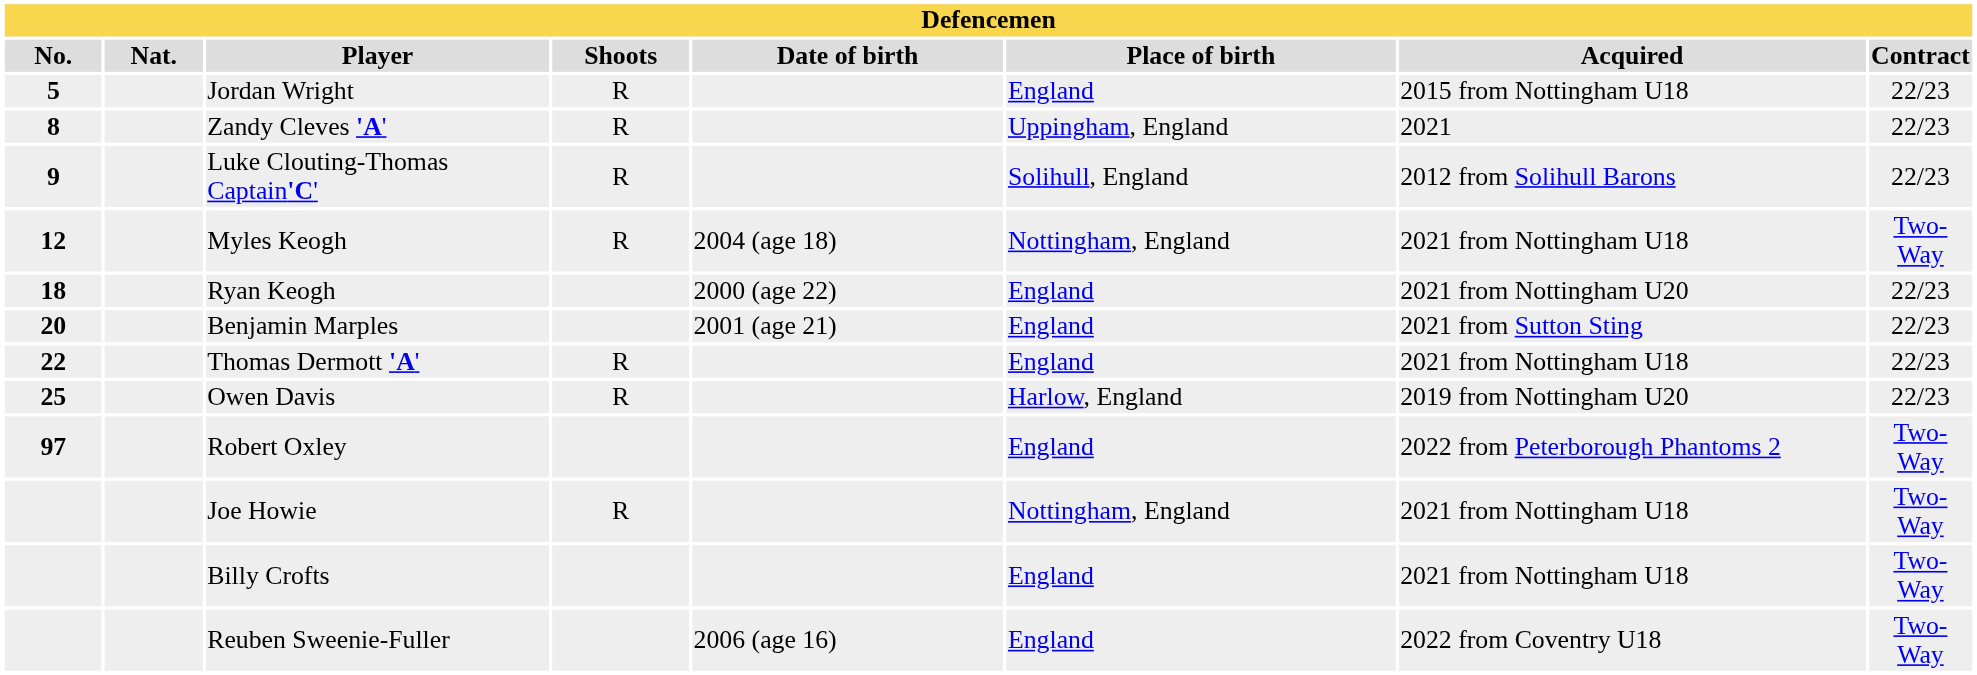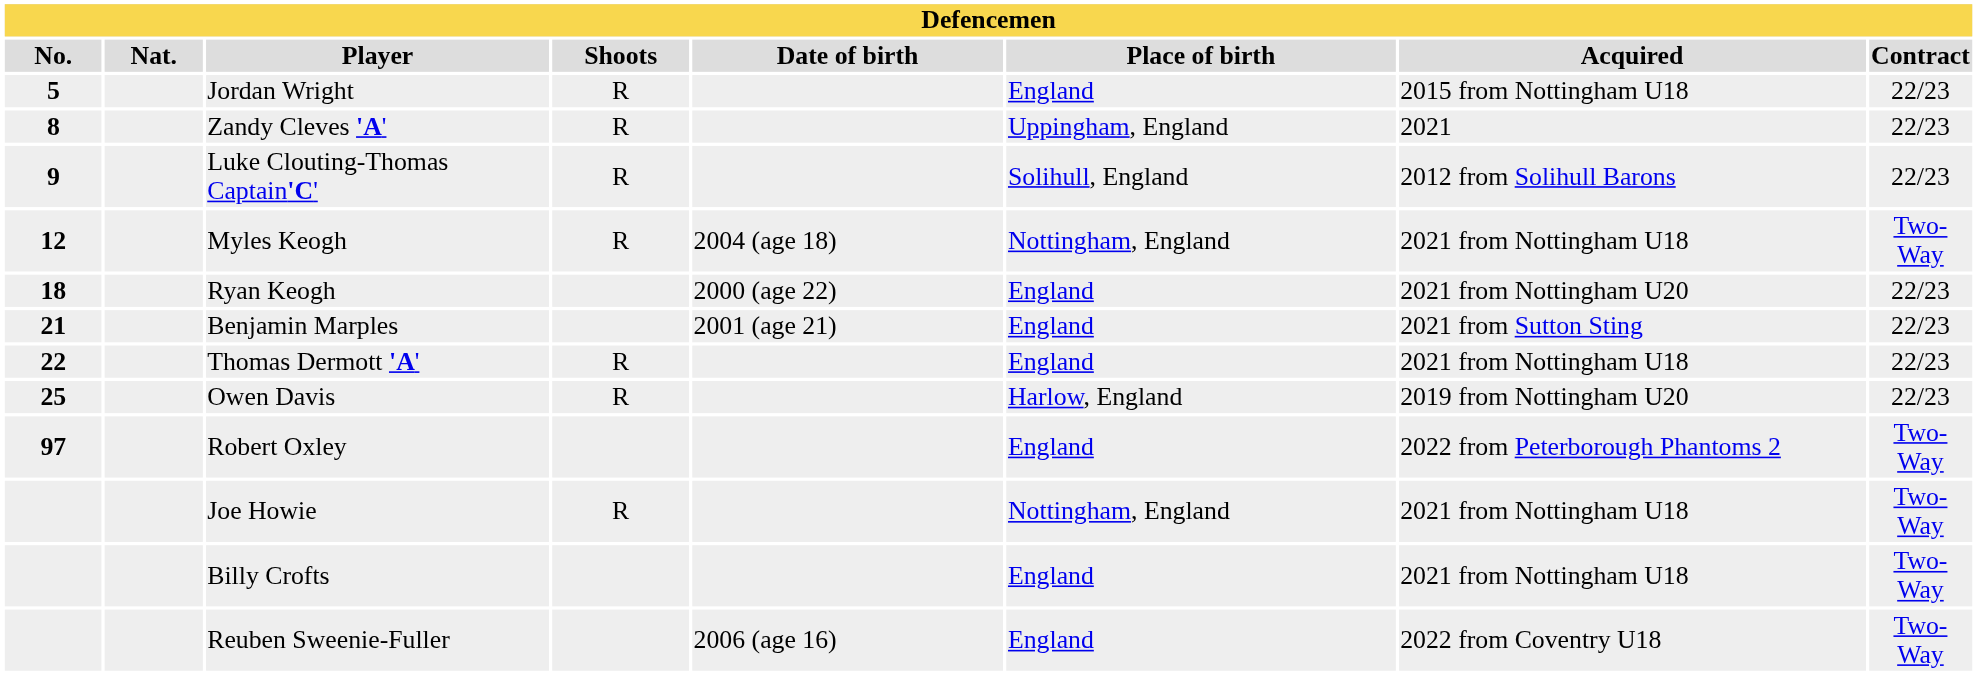(53, 325) 20 -> (53, 325) 21
